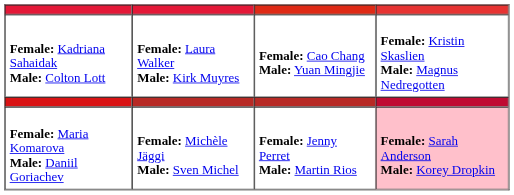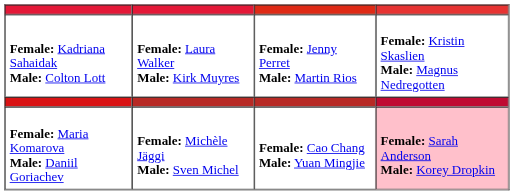(312, 63) Female: Cao Chang Male: Yuan Mingjie -> (308, 63) Female: Jenny Perret Male: Martin Rios
(308, 155) Female: Jenny Perret Male: Martin Rios -> (312, 155) Female: Cao Chang Male: Yuan Mingjie
